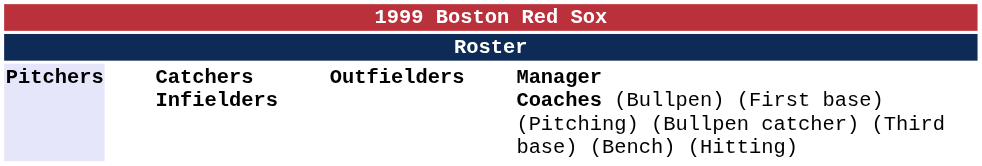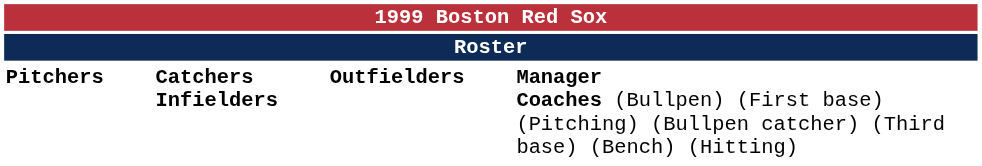(55, 77) lavender background -> (55, 77) no background
